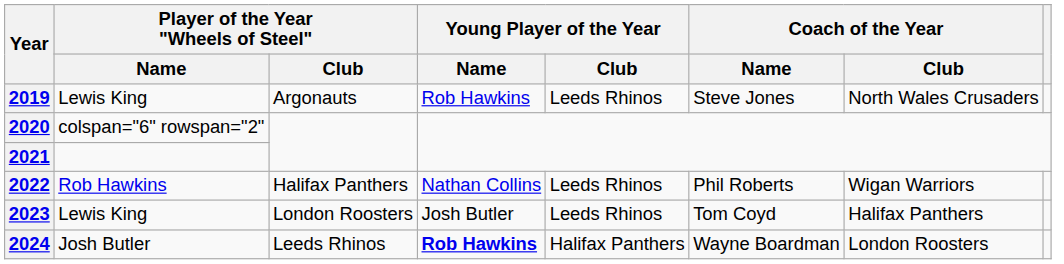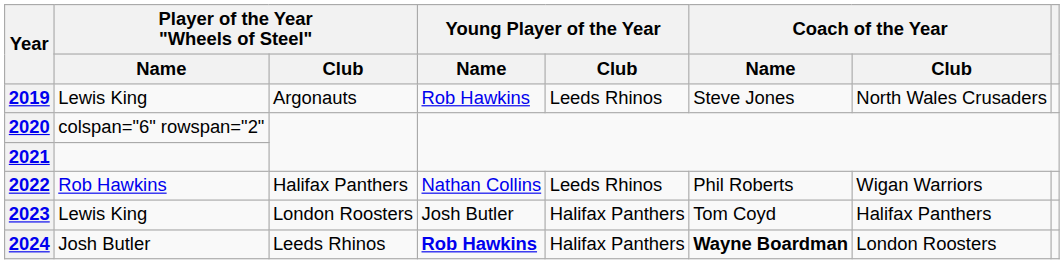(606, 214) Leeds Rhinos -> (617, 214) Halifax Panthers
(766, 244) normal -> (771, 244) bold
